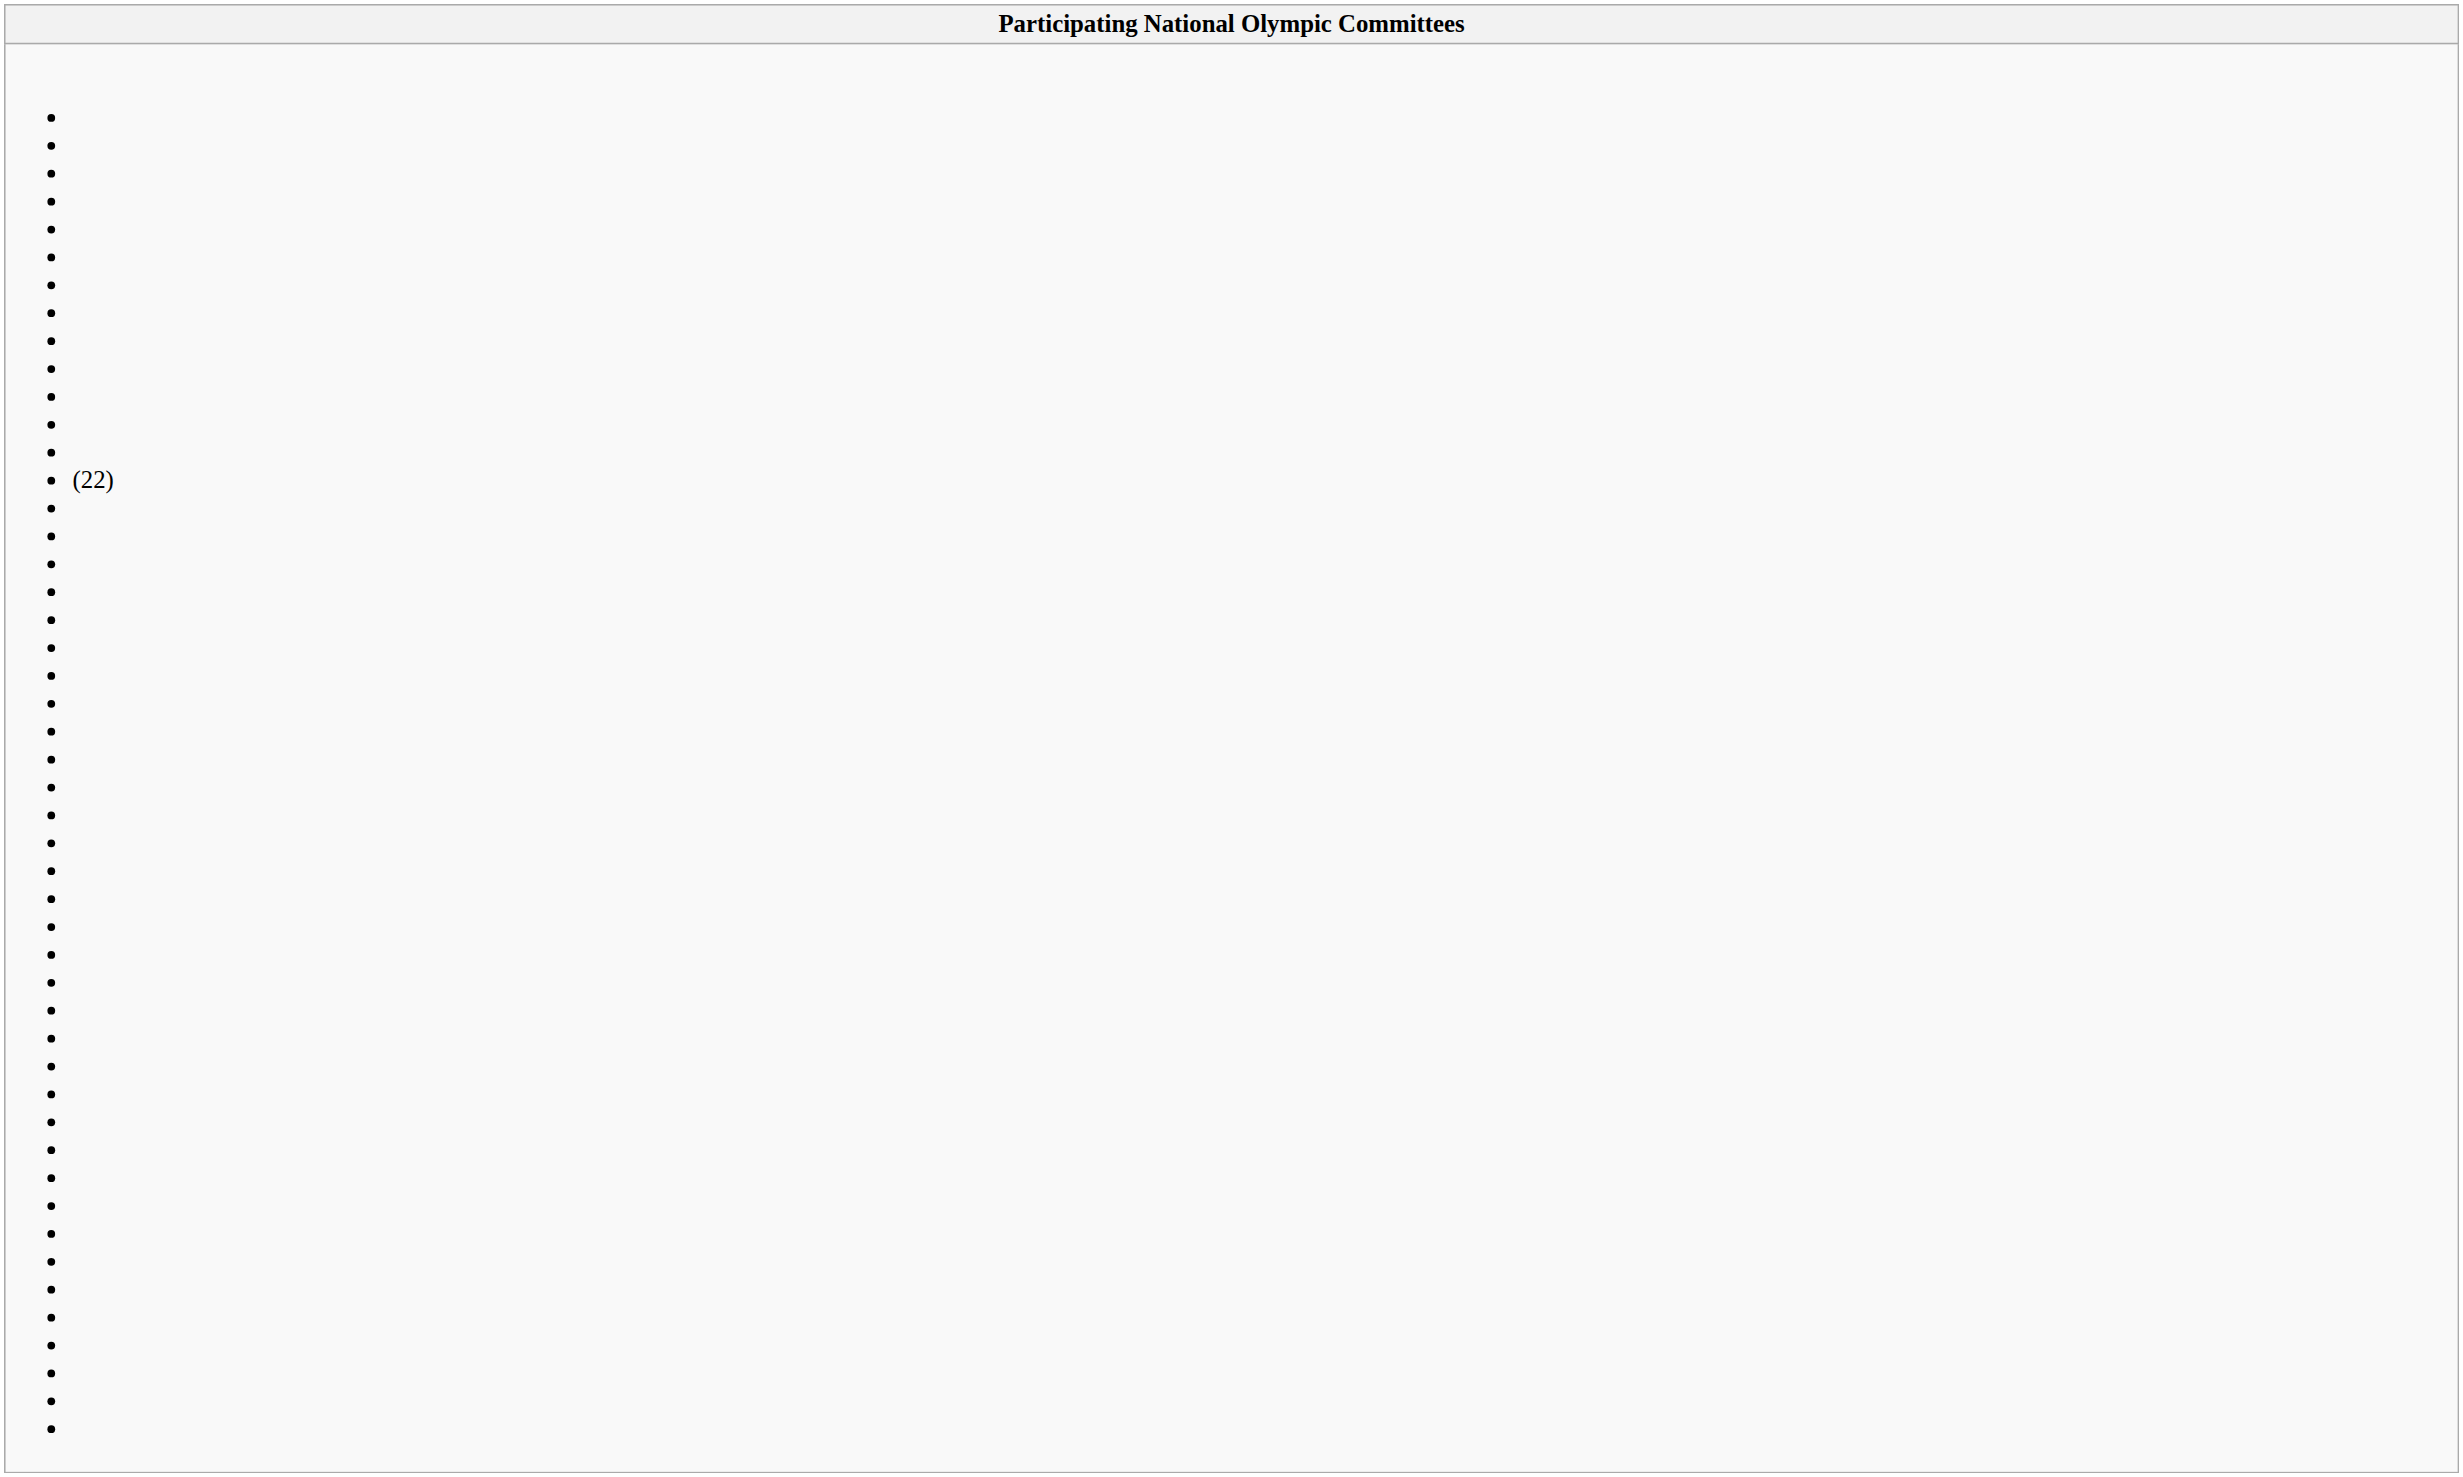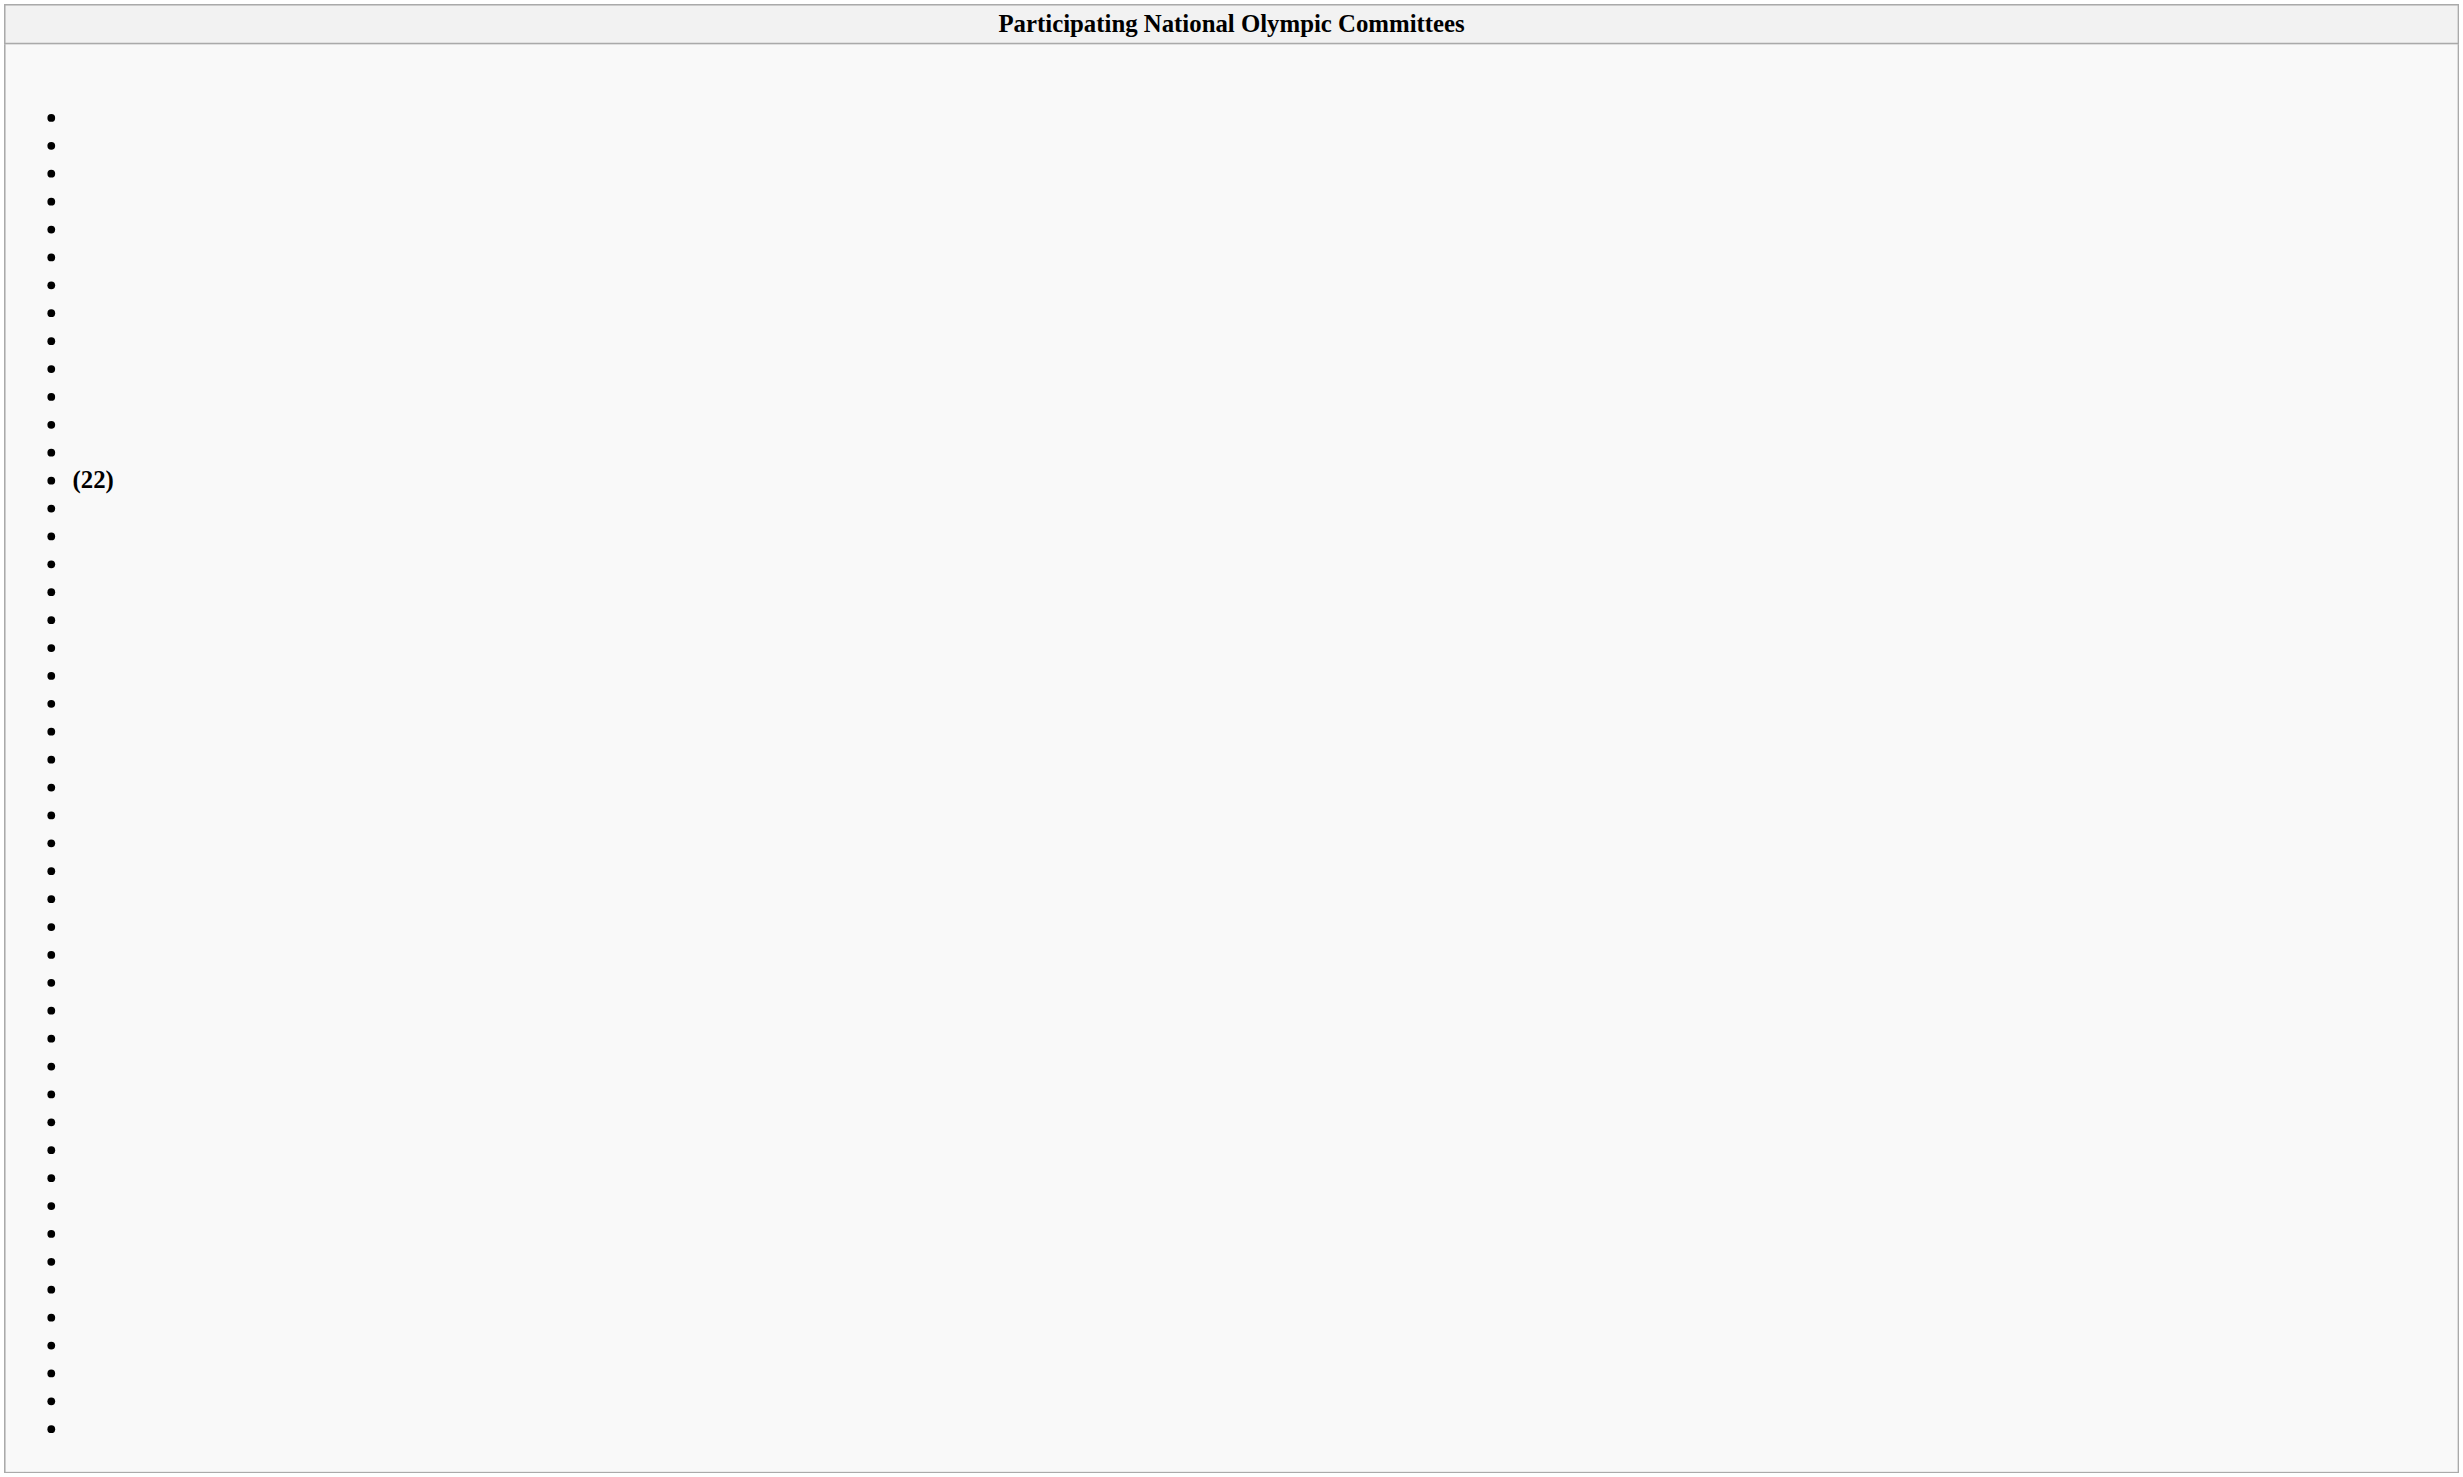(1232, 772) normal -> (1232, 772) bold
